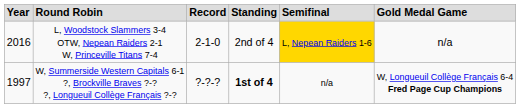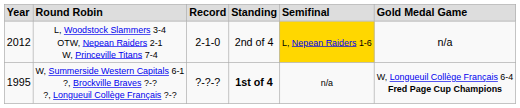(19, 42) 2016 -> (19, 42) 2012
(19, 83) 1997 -> (19, 83) 1995
